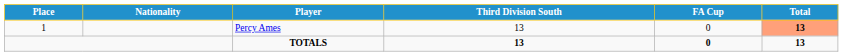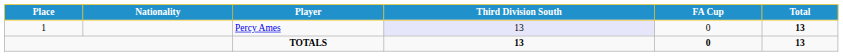(519, 28) no background -> (519, 28) lavender background
(800, 28) lightsalmon background -> (800, 28) no background
